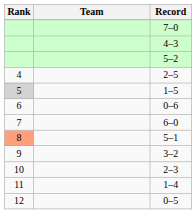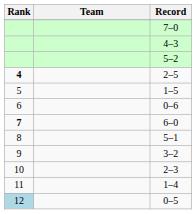(19, 75) normal -> (19, 75) bold
(19, 91) lightgrey background -> (19, 91) no background
(19, 122) normal -> (19, 122) bold
(19, 138) lightsalmon background -> (19, 138) no background
(19, 201) no background -> (19, 201) lightblue background
